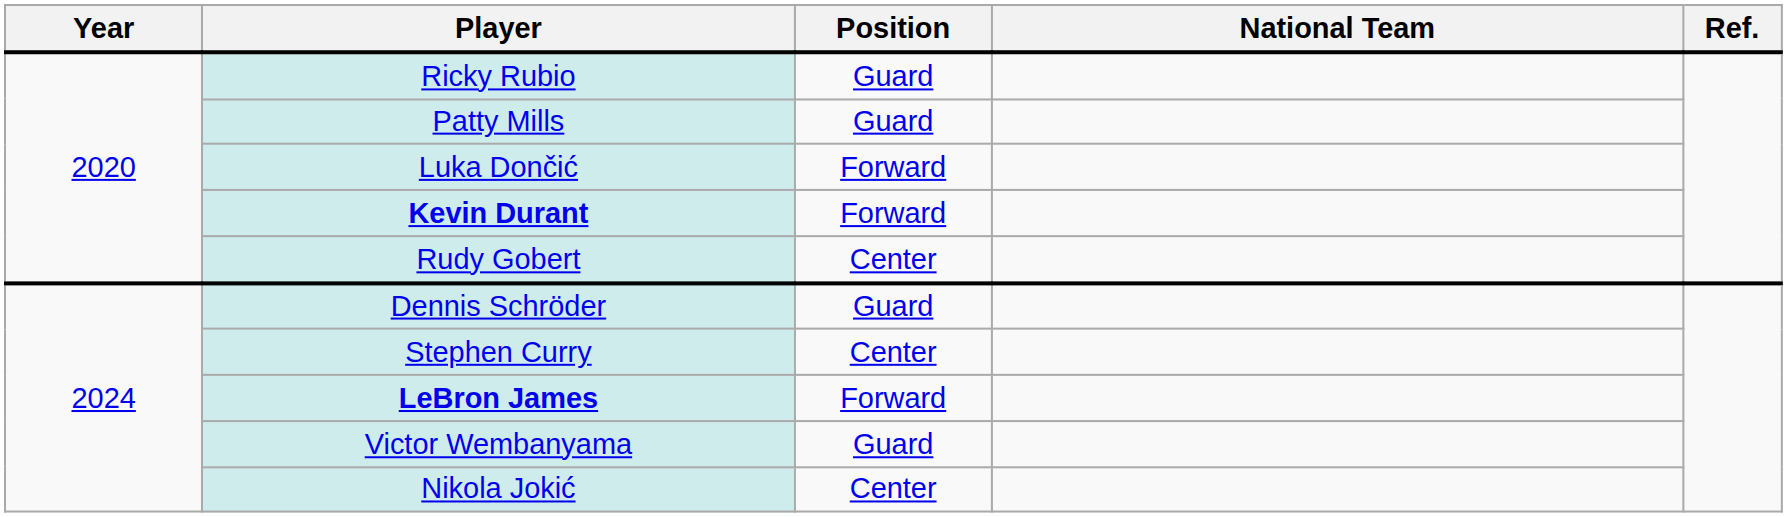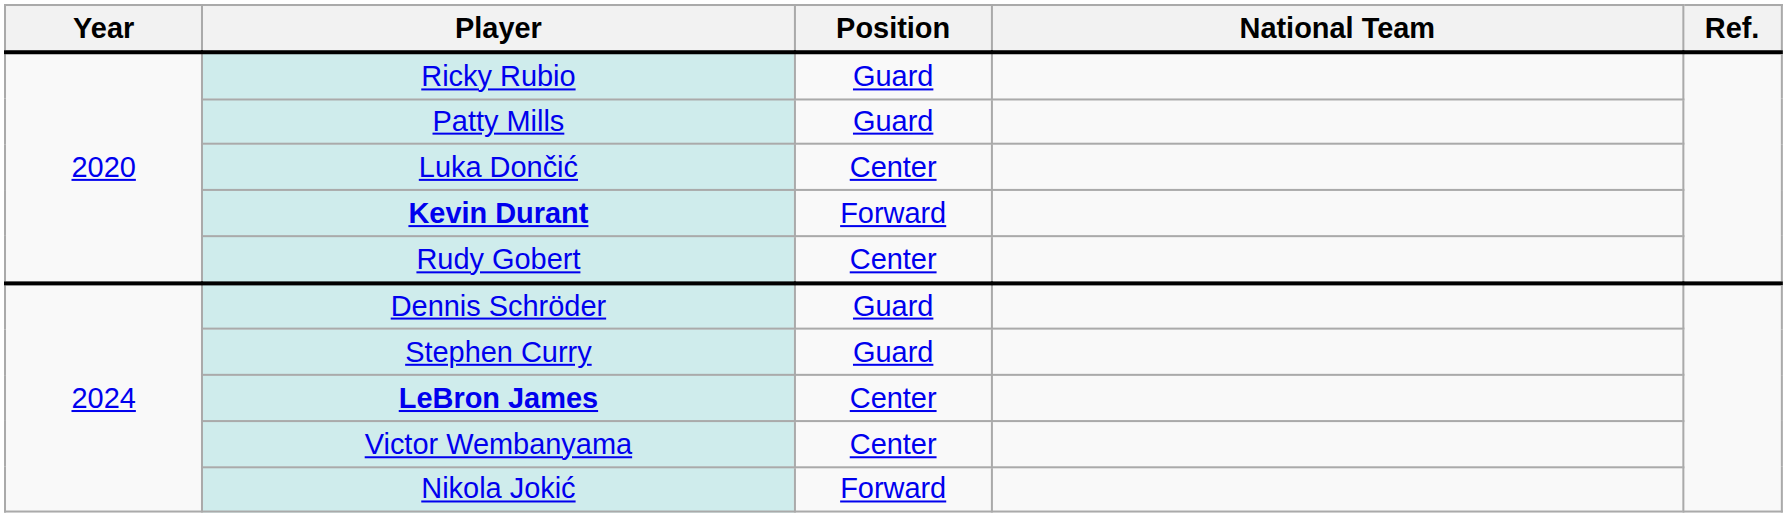(893, 167) Forward -> (893, 167) Center
(893, 352) Center -> (893, 352) Guard
(893, 398) Forward -> (893, 398) Center
(893, 444) Guard -> (893, 444) Center
(893, 490) Center -> (893, 490) Forward
